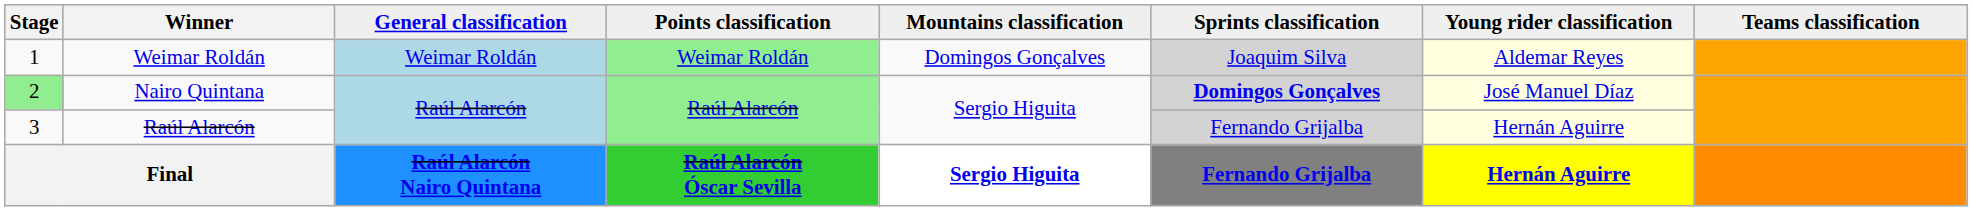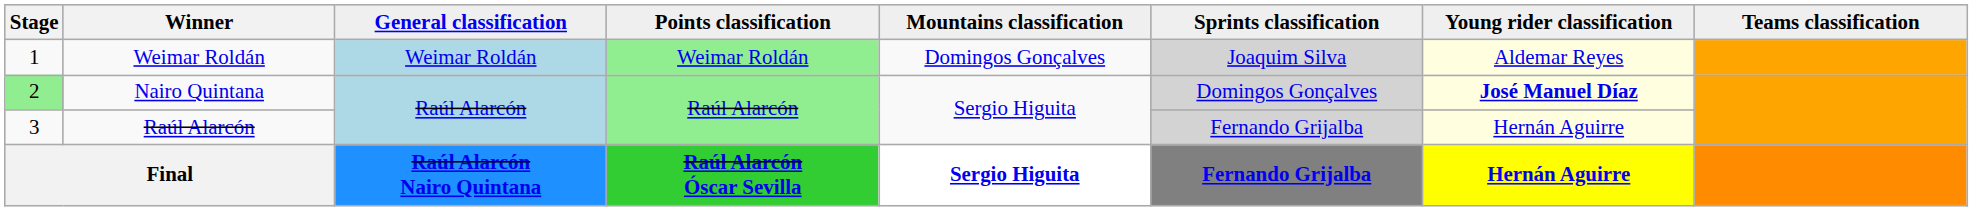(1287, 92) bold -> (1287, 92) normal
(1559, 92) normal -> (1559, 92) bold
